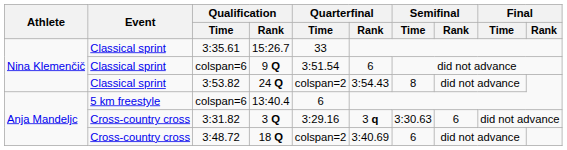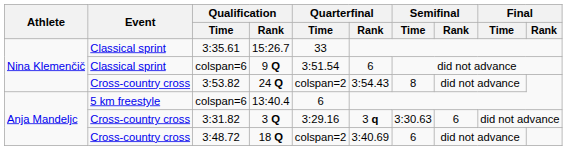(128, 84) Classical sprint -> (140, 84) Cross-country cross
